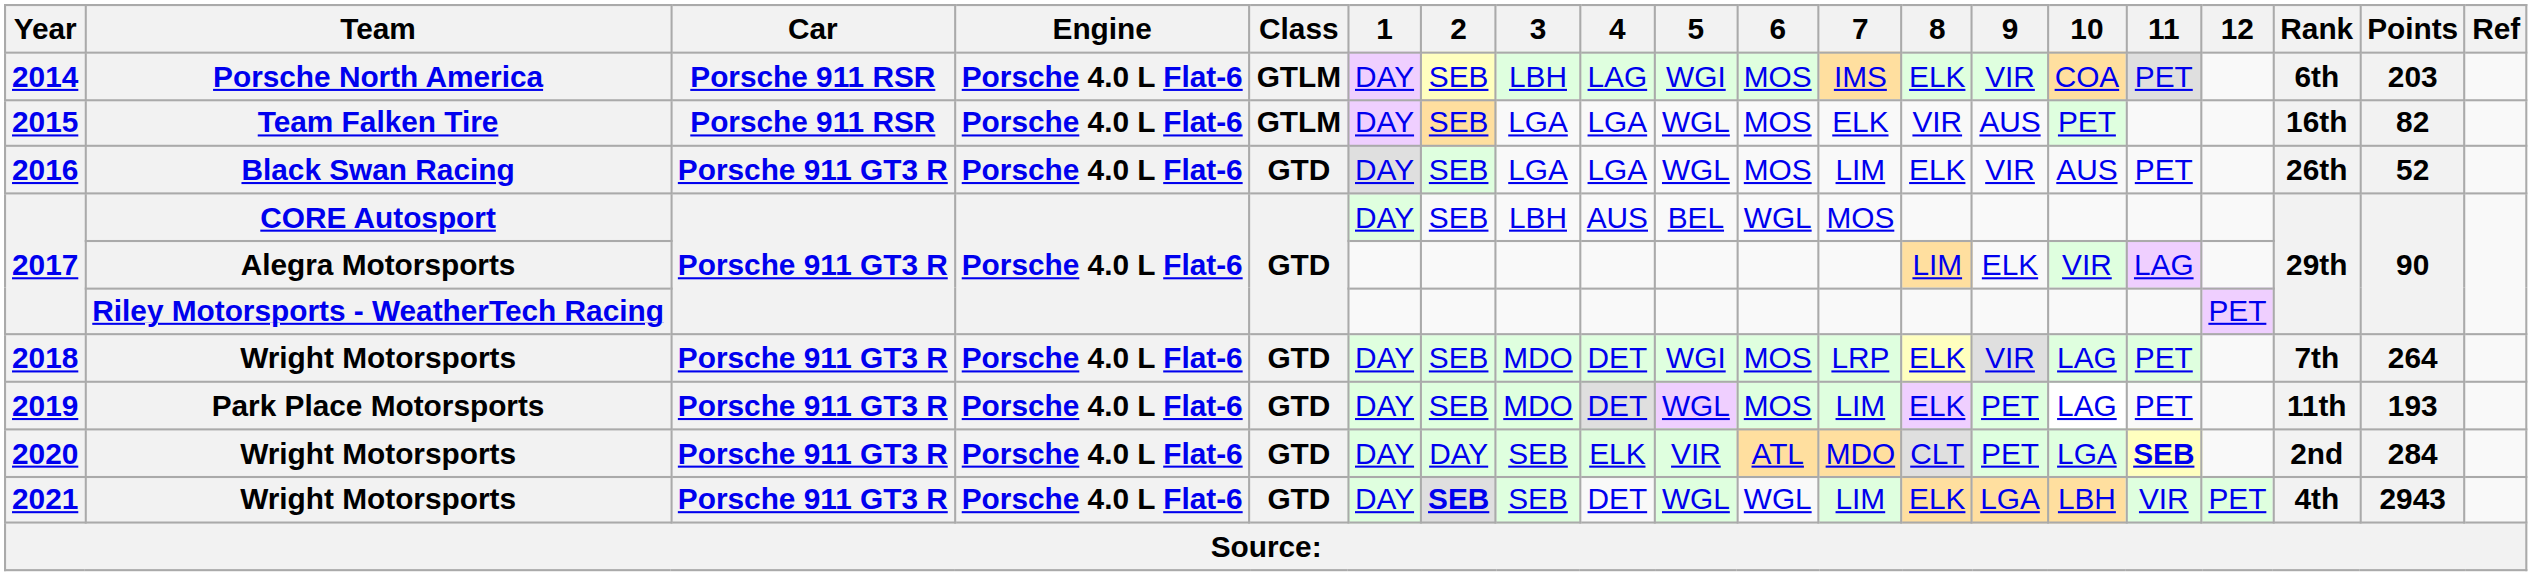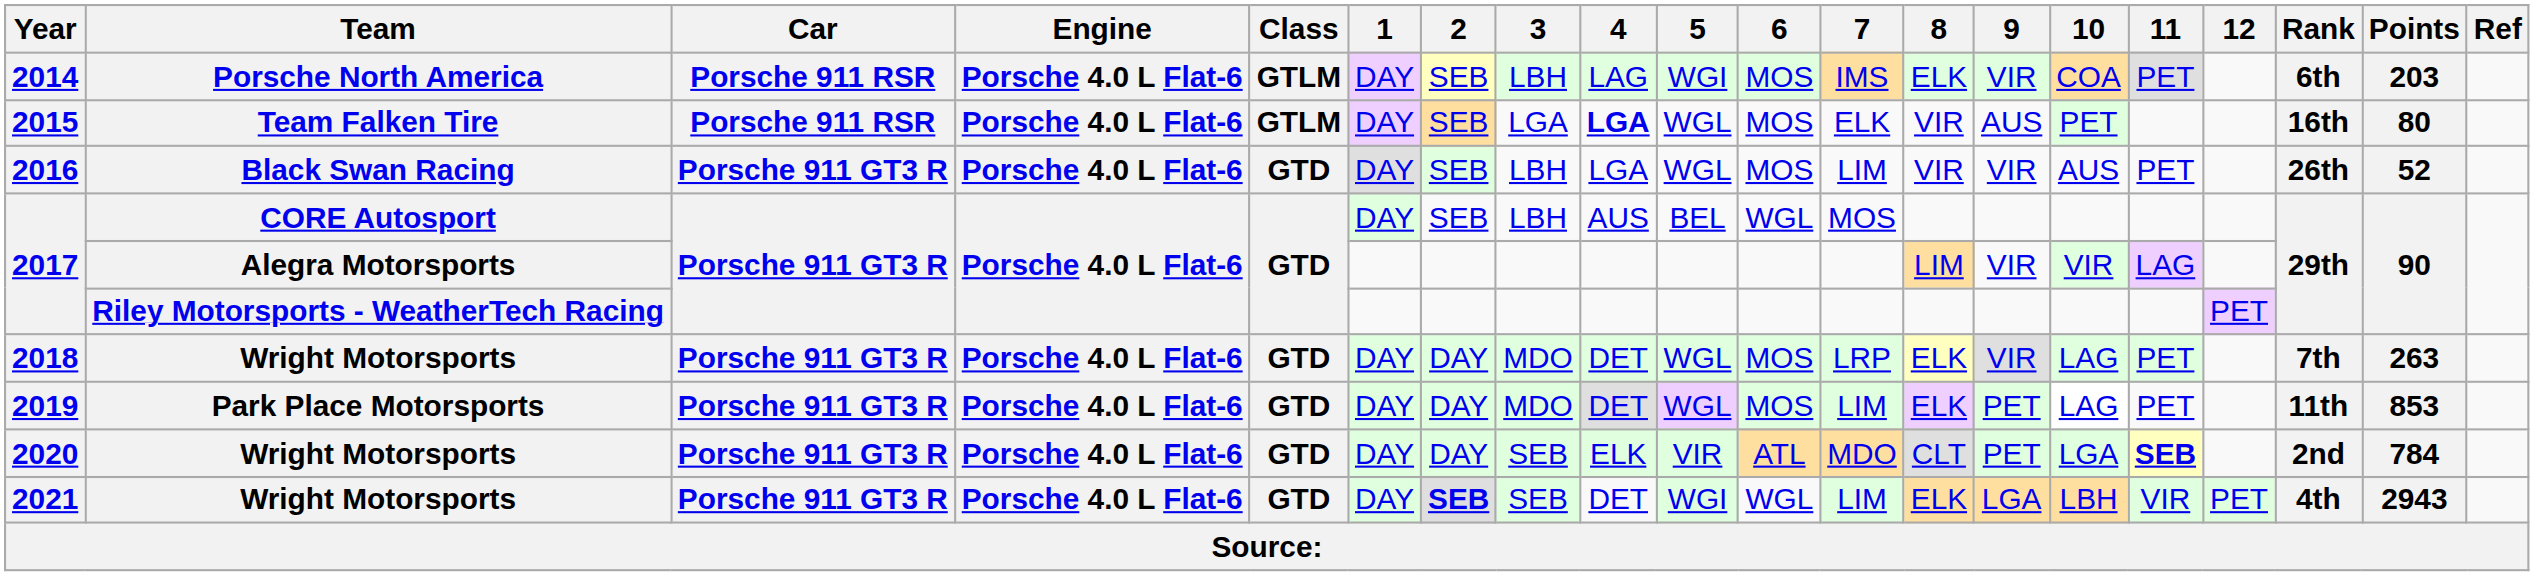(1617, 123) normal -> (1618, 123) bold
(2413, 123) 82 -> (2414, 123) 80
(1538, 170) LGA -> (1538, 170) LBH
(1937, 170) ELK -> (1939, 170) VIR
(2010, 264) ELK -> (2012, 264) VIR
(1459, 359) SEB -> (1459, 359) DAY
(1696, 359) WGI -> (1698, 359) WGL
(2413, 359) 264 -> (2414, 359) 263
(1459, 406) SEB -> (1459, 406) DAY
(2413, 406) 193 -> (2414, 406) 853
(2413, 453) 284 -> (2414, 453) 784
(1696, 500) WGL -> (1698, 500) WGI
